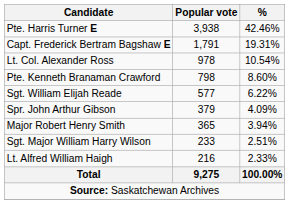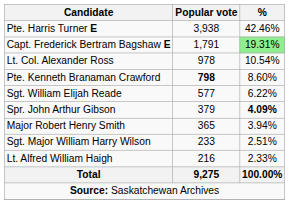(262, 45) no background -> (262, 45) lightgreen background
(206, 77) normal -> (206, 77) bold
(262, 110) normal -> (262, 110) bold
